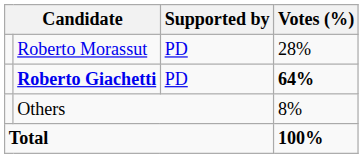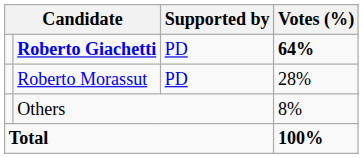rows swapped: (87, 79) <-> (82, 49)
